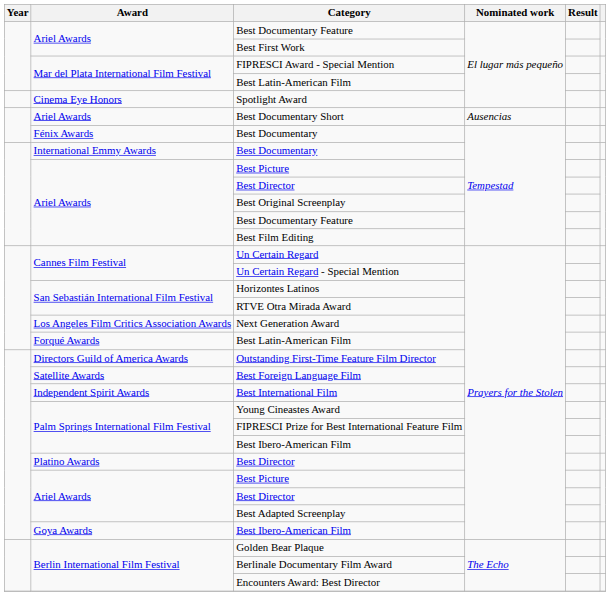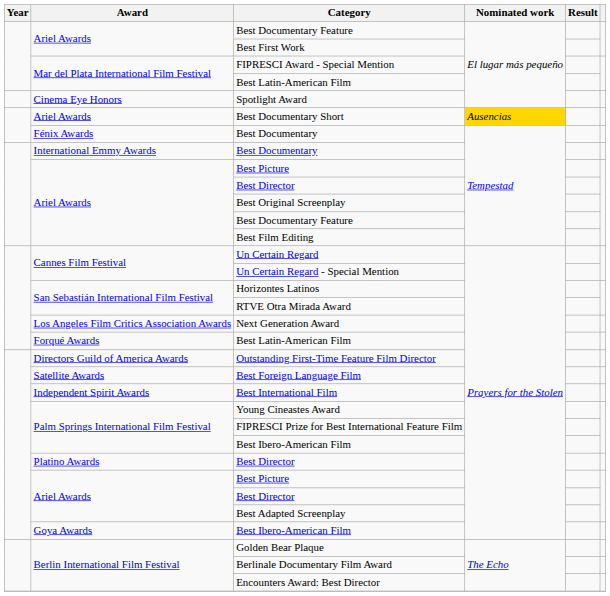(489, 116) no background -> (489, 116) gold background
